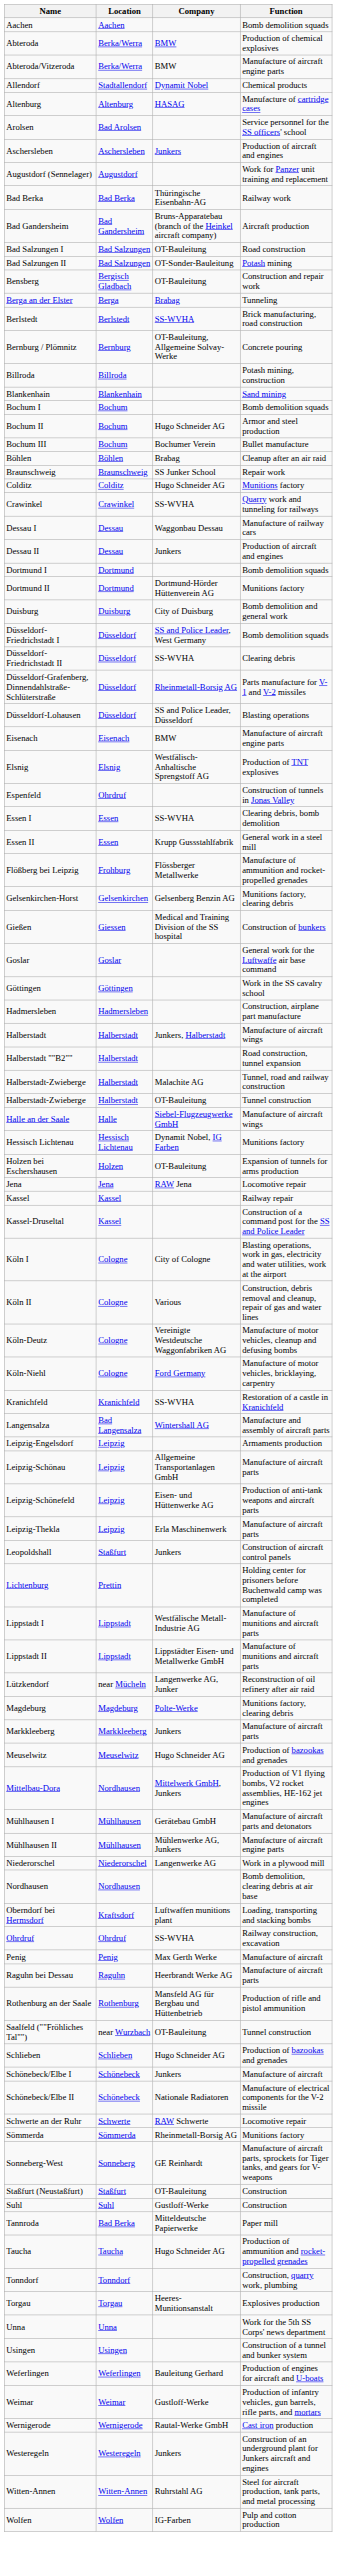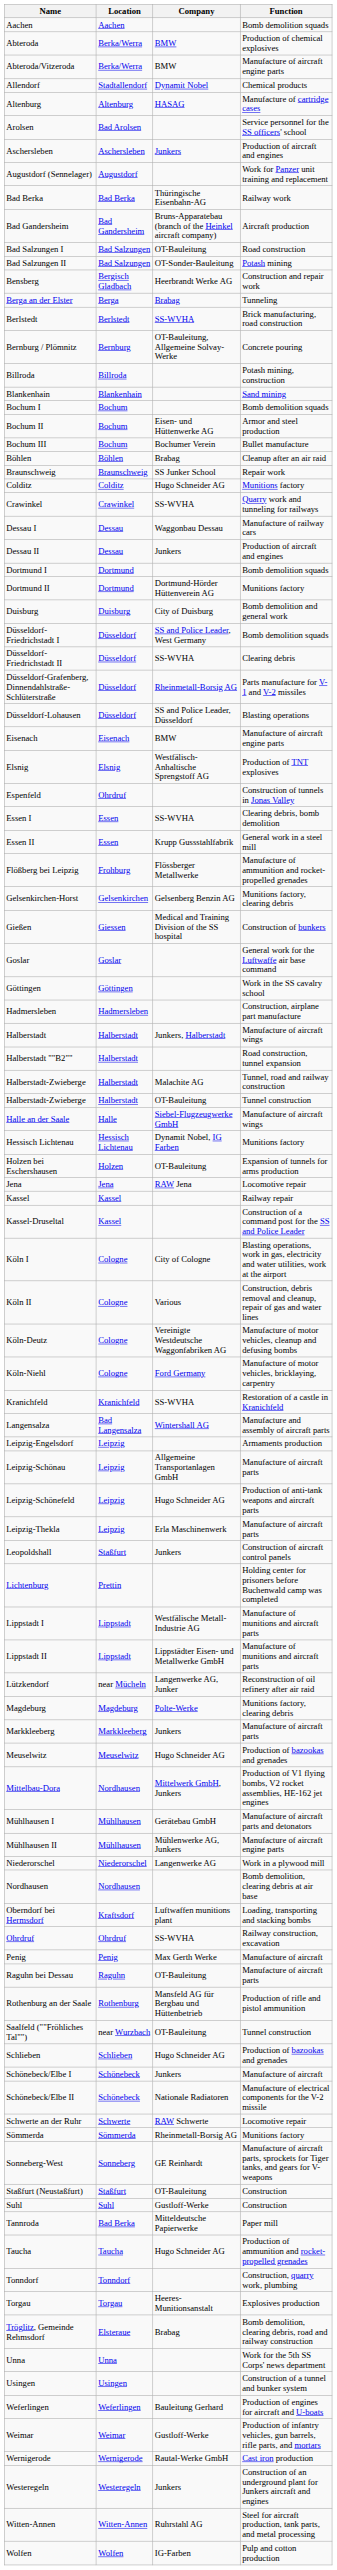(181, 281) OT-Bauleitung -> (193, 281) Heerbrandt Werke AG
(190, 426) Hugo Schneider AG -> (184, 426) Eisen- und Hüttenwerke AG
(184, 1500) Eisen- und Hüttenwerke AG -> (190, 1500) Hugo Schneider AG
(193, 1975) Heerbrandt Werke AG -> (181, 1975) OT-Bauleitung
+ row: (40, 2331)
